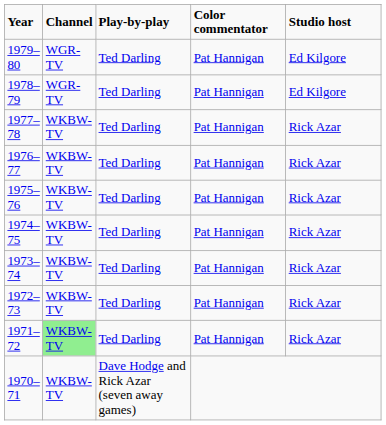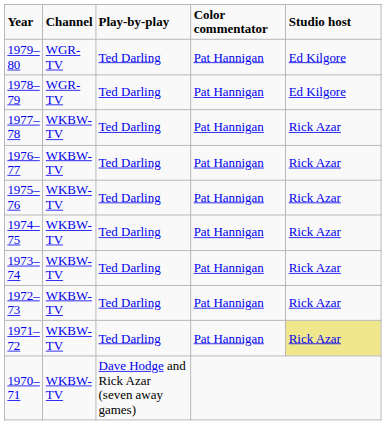(69, 338) lightgreen background -> (69, 338) no background
(315, 338) no background -> (315, 338) khaki background
